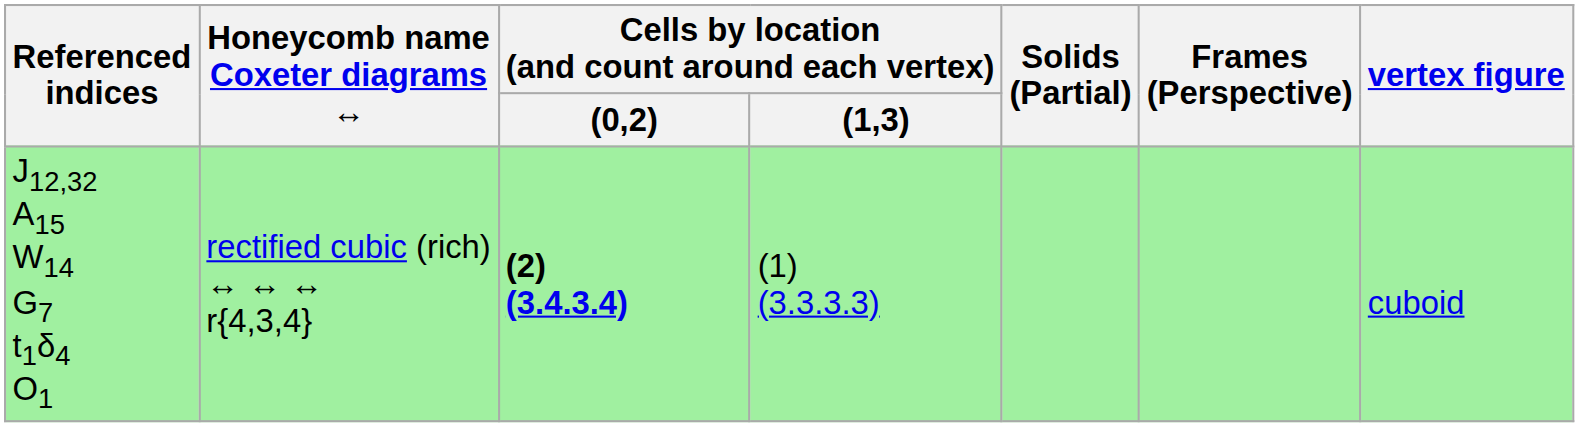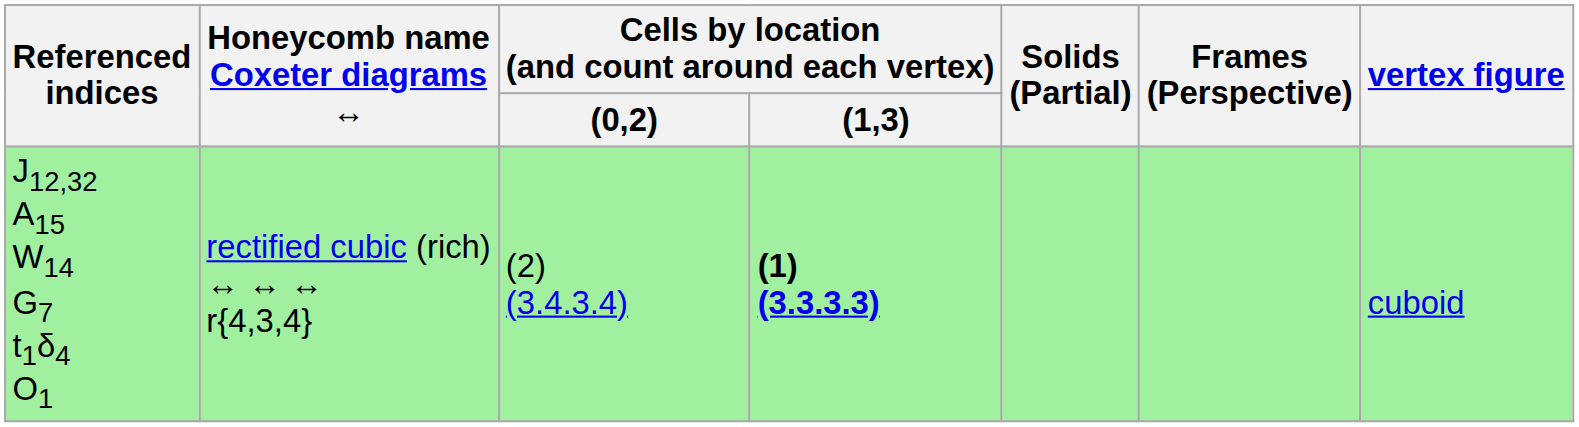(567, 283) bold -> (567, 283) normal
(819, 283) normal -> (819, 283) bold
